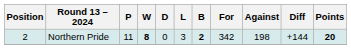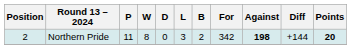(147, 36) bold -> (147, 36) normal
(201, 36) bold -> (201, 36) normal
(262, 36) normal -> (262, 36) bold
